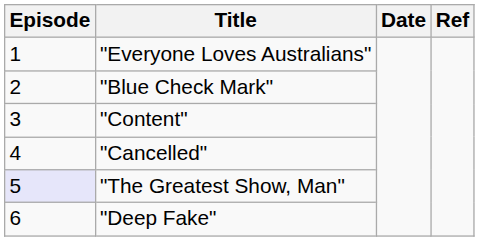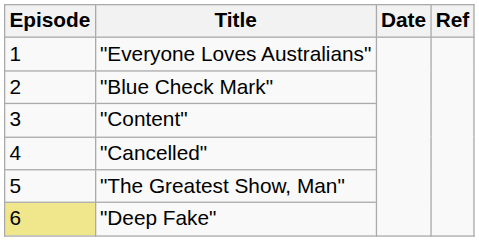(15, 185) lavender background -> (15, 185) no background
(15, 218) no background -> (15, 218) khaki background
